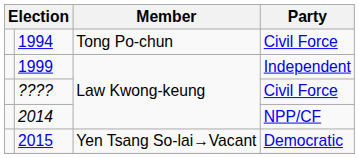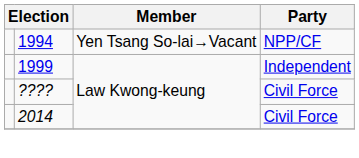(125, 41) Tong Po-chun -> (166, 41) Yen Tsang So-lai→Vacant
(301, 41) Civil Force -> (292, 41) NPP/CF
(292, 116) NPP/CF -> (301, 116) Civil Force
- row: (36, 141)
